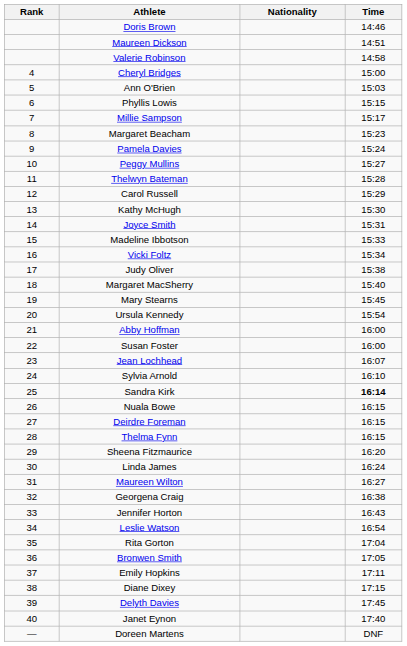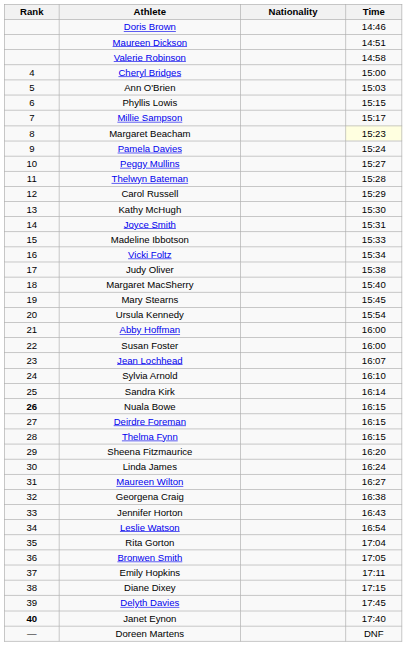(373, 133) no background -> (374, 133) lightyellow background
(373, 391) bold -> (374, 391) normal
(32, 406) normal -> (32, 406) bold
(32, 618) normal -> (32, 618) bold
